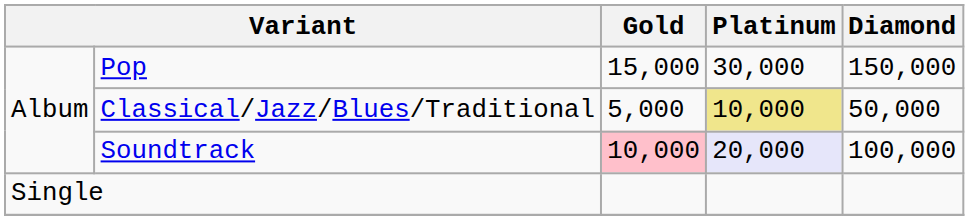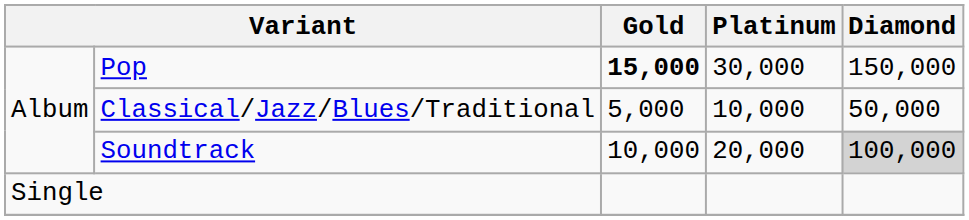(654, 68) normal -> (654, 68) bold
(759, 110) khaki background -> (759, 110) no background
(654, 152) pink background -> (654, 152) no background
(759, 152) lavender background -> (759, 152) no background
(902, 152) no background -> (902, 152) lightgrey background
